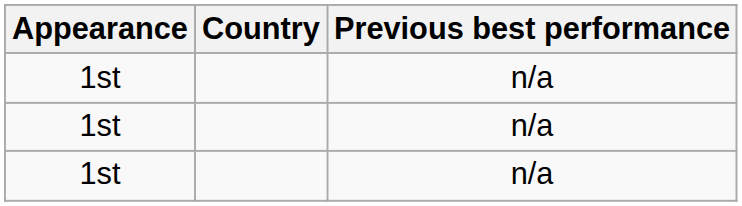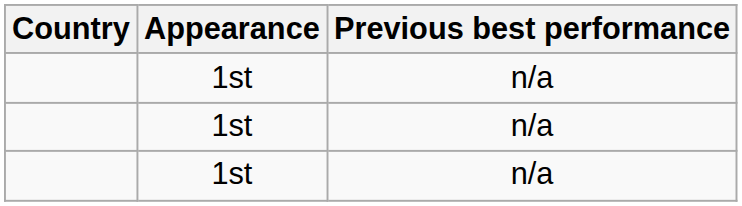columns swapped: (261, 28) <-> (100, 28)
